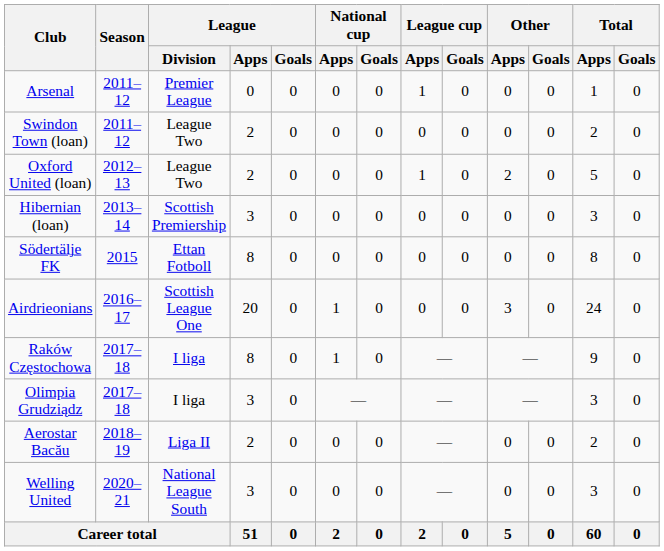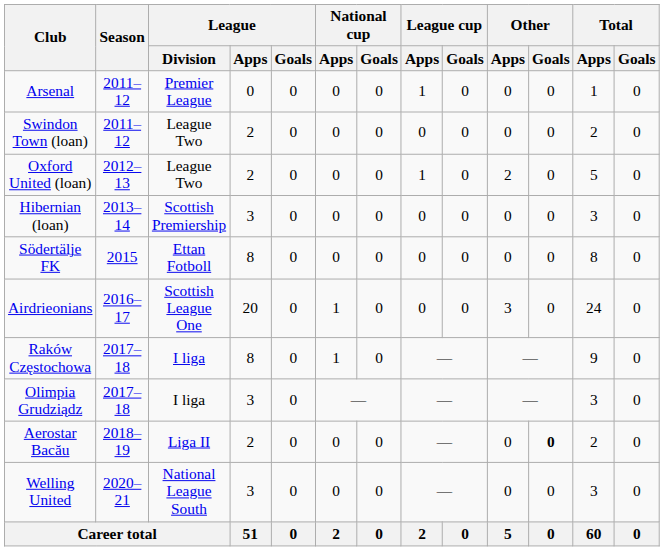(551, 441) normal -> (551, 441) bold
